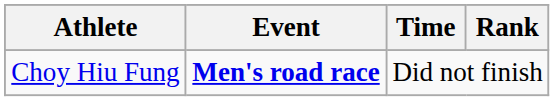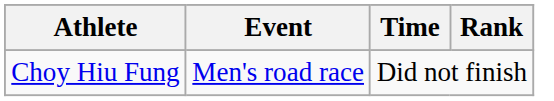(286, 71) bold -> (278, 71) normal
